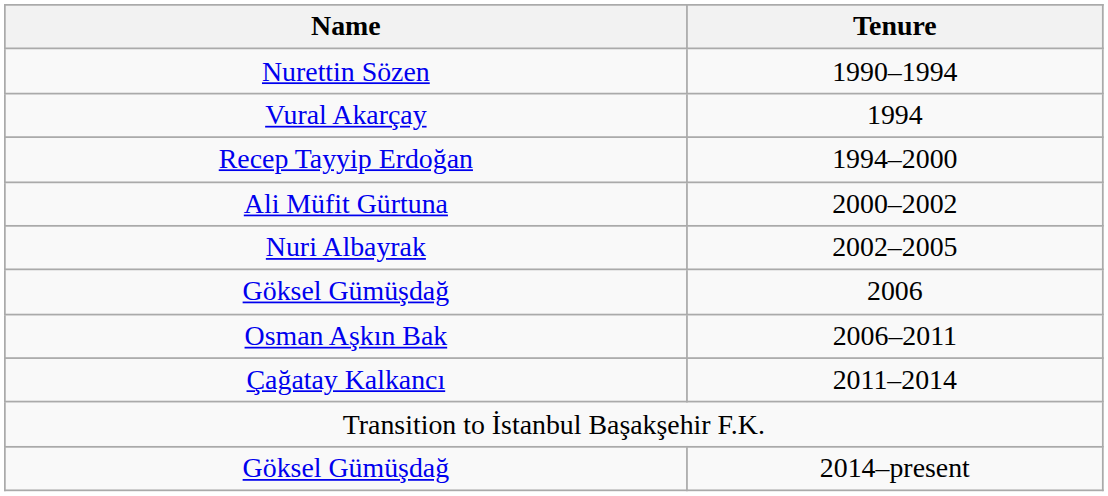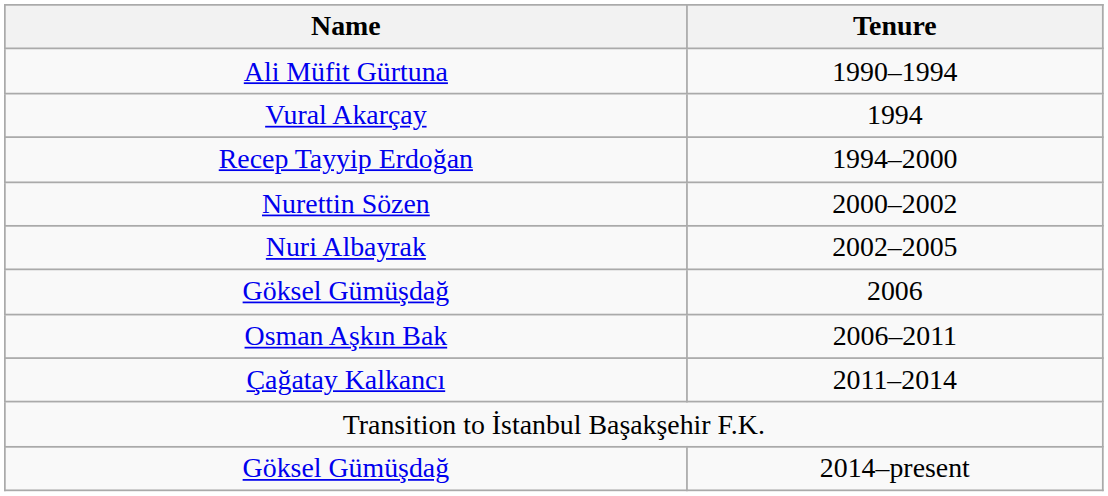(346, 70) Nurettin Sözen -> (346, 70) Ali Müfit Gürtuna
(346, 203) Ali Müfit Gürtuna -> (346, 203) Nurettin Sözen
